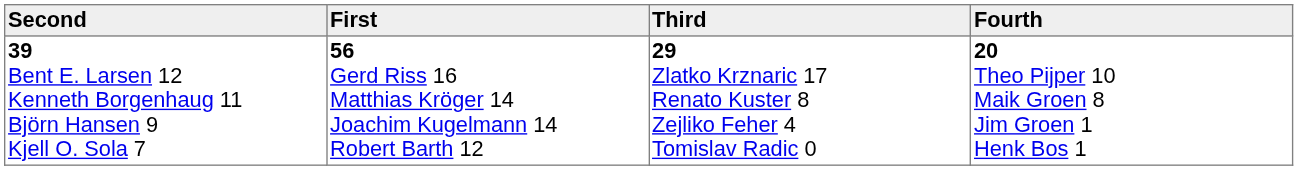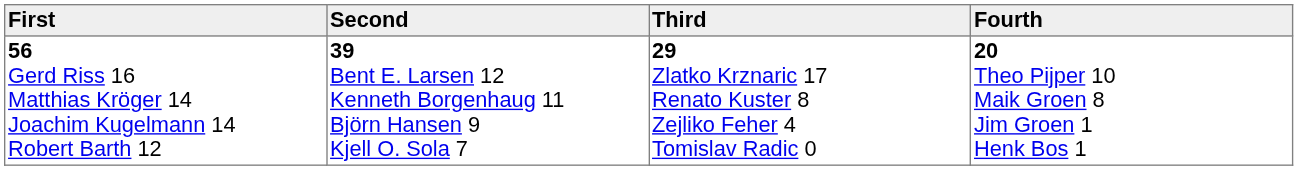columns swapped: (354, 20) <-> (47, 20)
